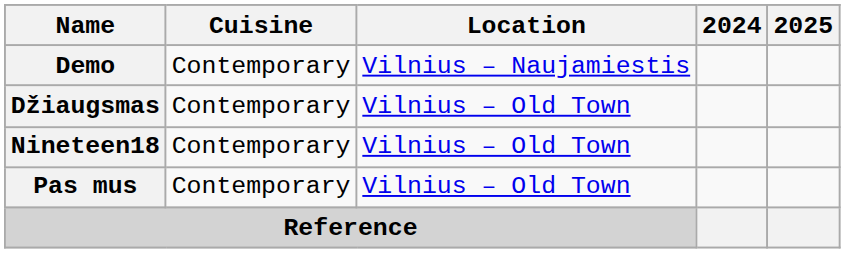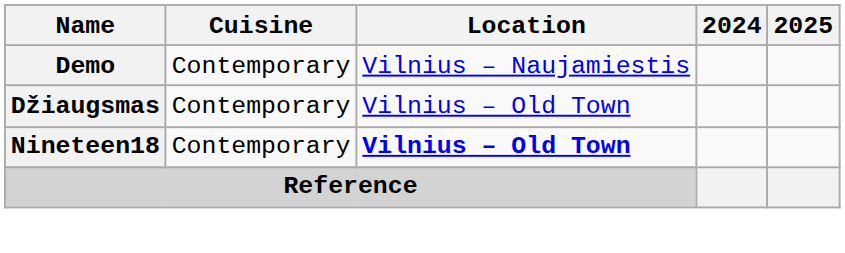(496, 147) normal -> (496, 147) bold
- row: (85, 187)
